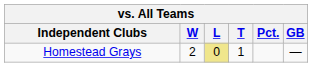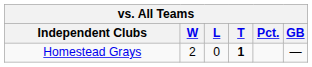(217, 52) khaki background -> (217, 52) no background
(241, 52) normal -> (241, 52) bold
